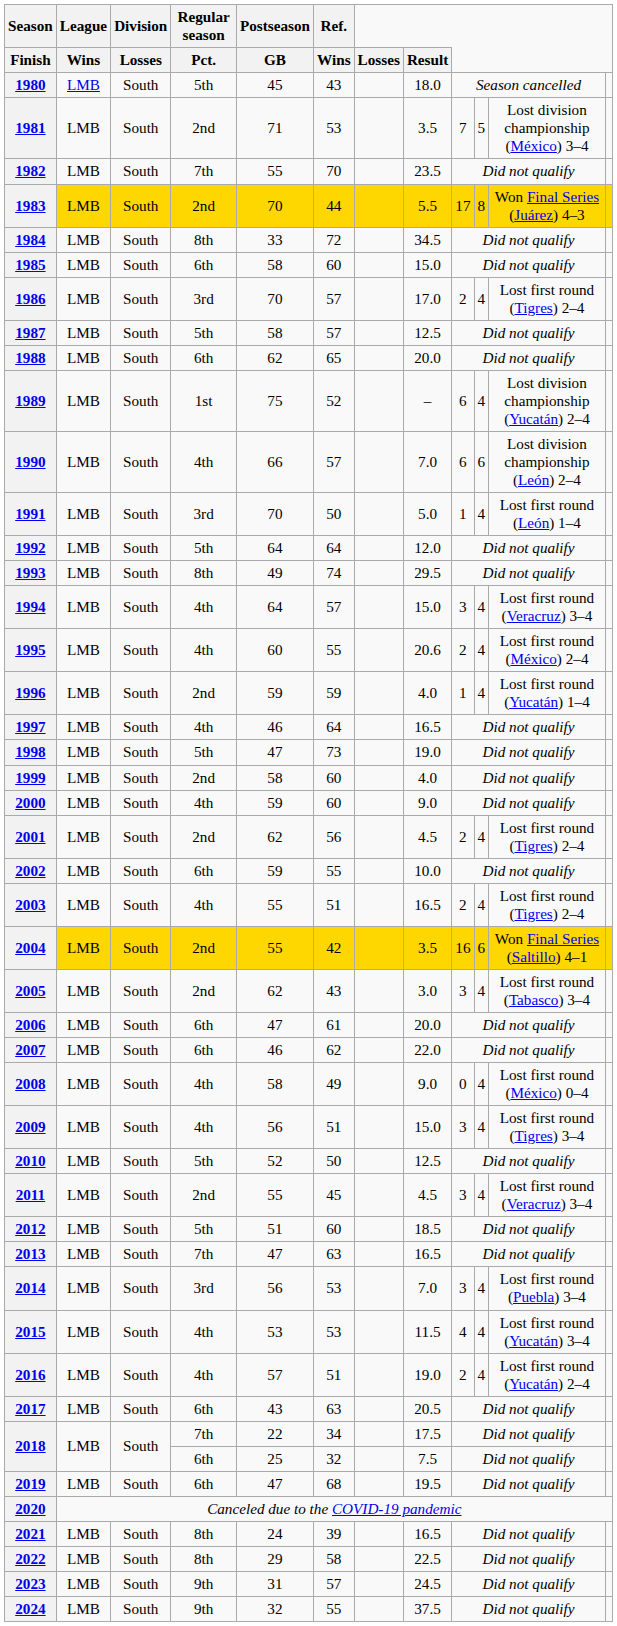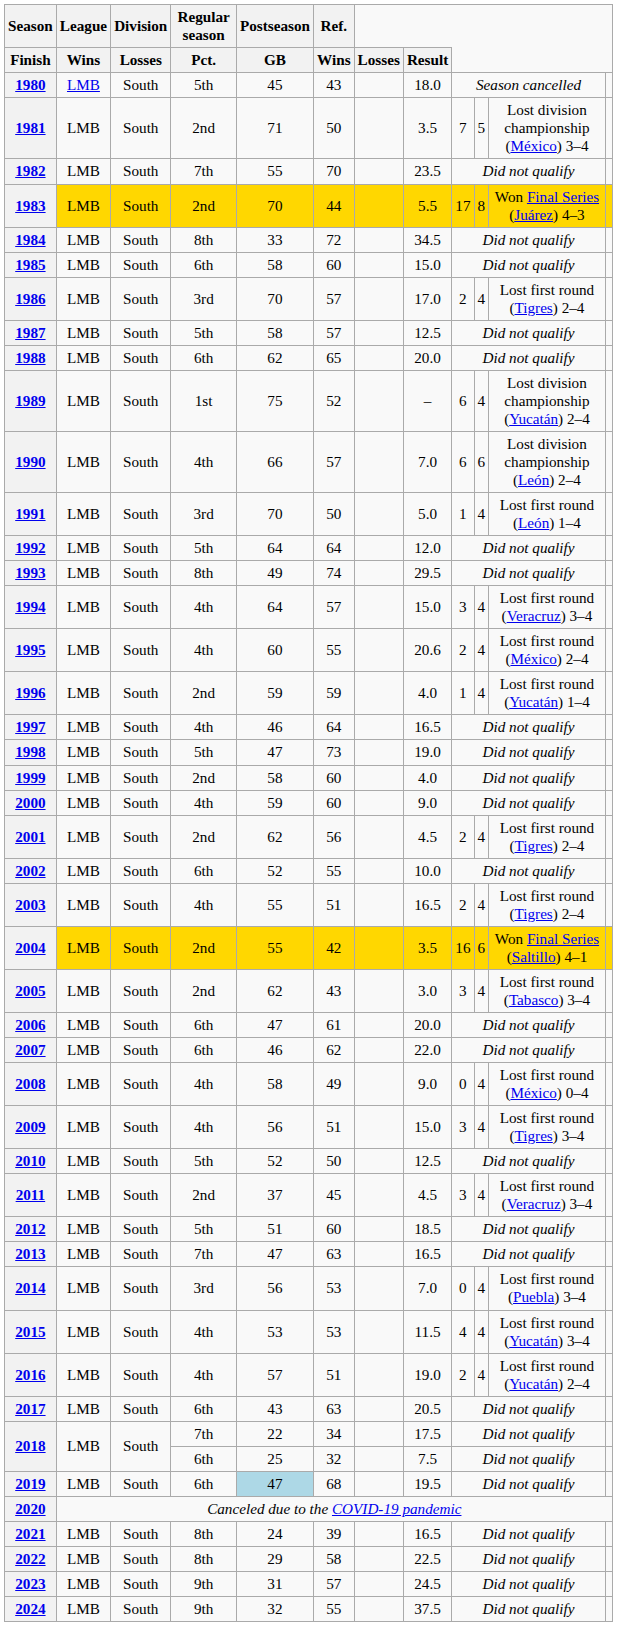(334, 128) 53 -> (334, 128) 50
(275, 870) 59 -> (275, 870) 52
(275, 1195) 55 -> (275, 1195) 37
(463, 1288) 3 -> (463, 1288) 0
(275, 1483) no background -> (275, 1483) lightblue background
